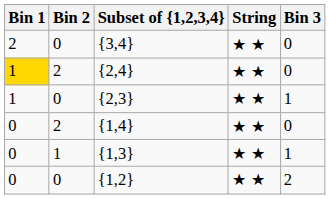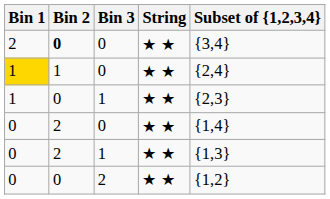columns swapped: (302, 17) <-> (161, 17)
(57, 44) normal -> (57, 44) bold
(57, 71) 2 -> (57, 71) 1
(57, 152) 1 -> (57, 152) 2
